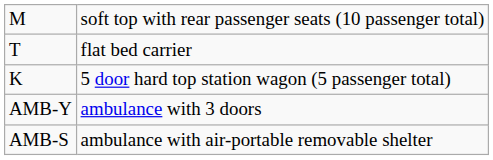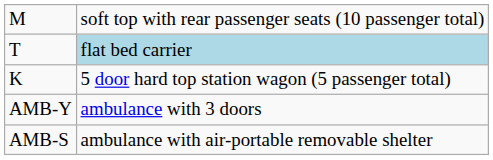(136, 49) no background -> (136, 49) lightblue background
